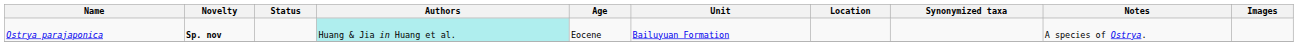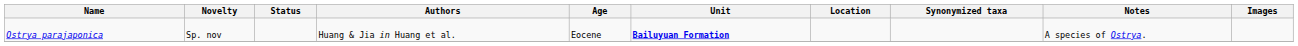(204, 35) bold -> (204, 35) normal
(387, 35) paleturquoise background -> (387, 35) no background
(681, 35) normal -> (681, 35) bold
